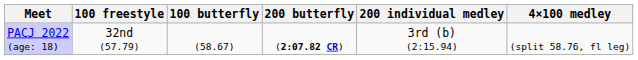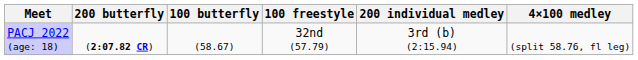columns swapped: (119, 14) <-> (309, 14)
